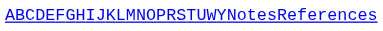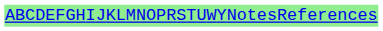(191, 16) no background -> (191, 16) lightgreen background
